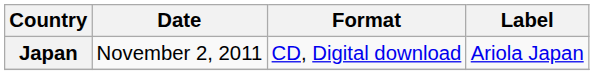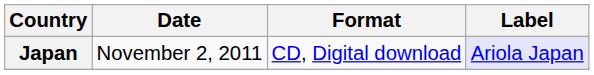(527, 52) no background -> (527, 52) lavender background
